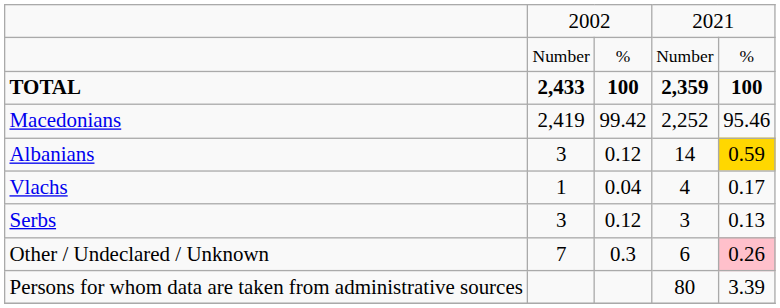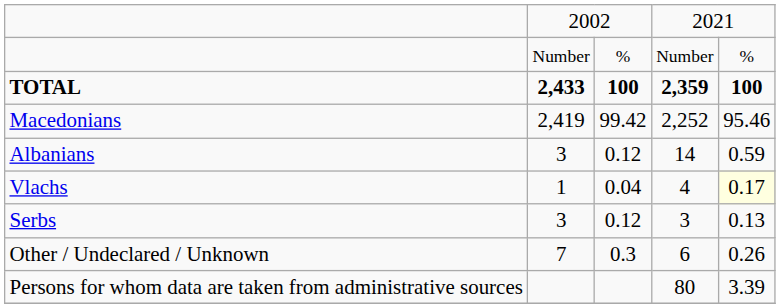(747, 154) gold background -> (747, 154) no background
(747, 187) no background -> (747, 187) lightyellow background
(747, 253) pink background -> (747, 253) no background
